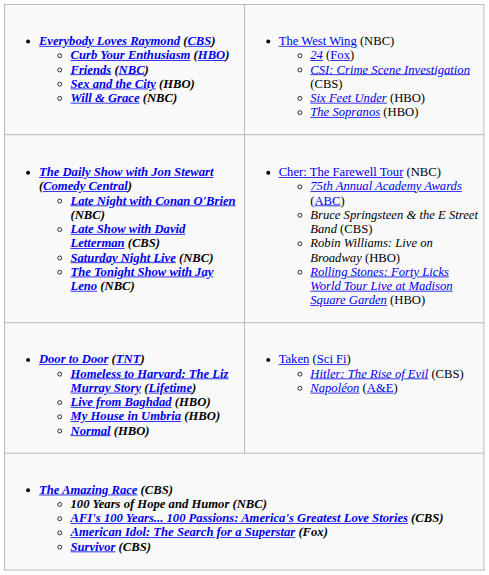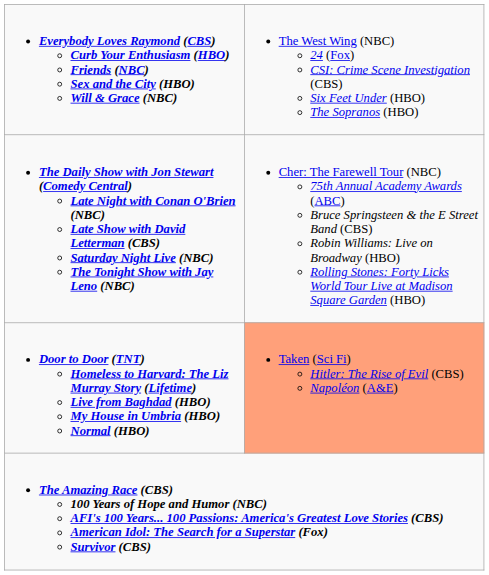(364, 374) no background -> (364, 374) lightsalmon background
